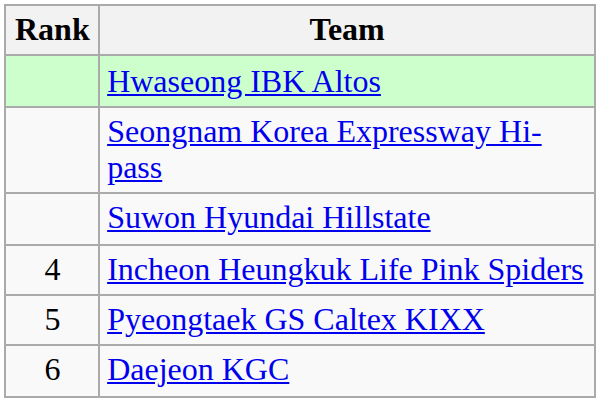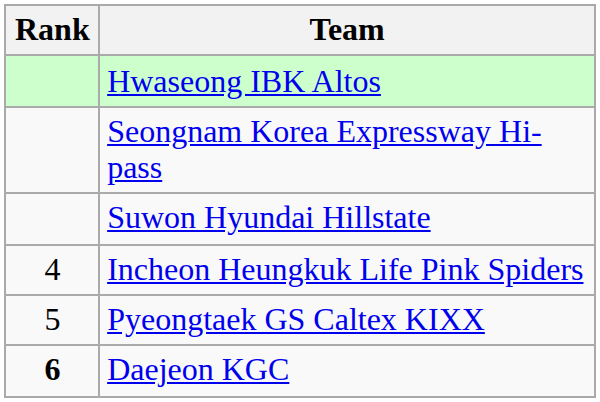(52, 370) normal -> (52, 370) bold
